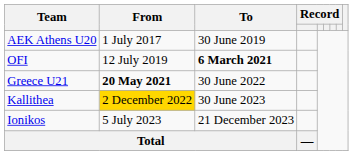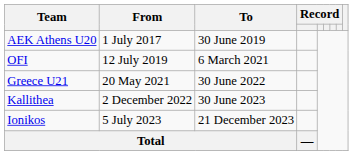(235, 60) bold -> (233, 60) normal
(137, 80) bold -> (136, 80) normal
(147, 100) gold background -> (147, 100) no background
